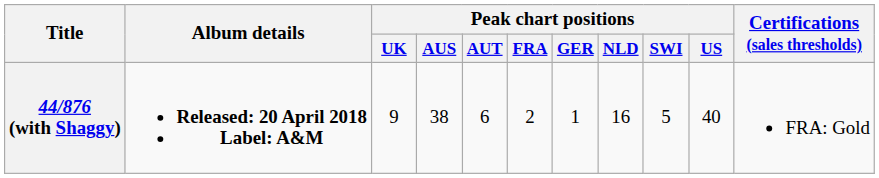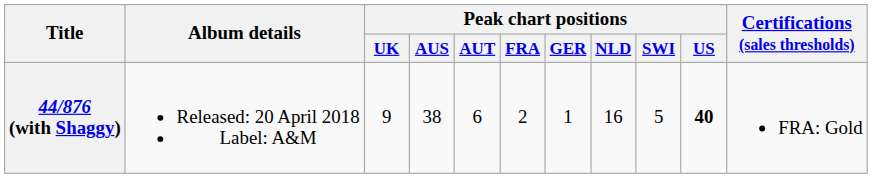(248, 128) bold -> (244, 128) normal
(711, 117) normal -> (704, 117) bold
